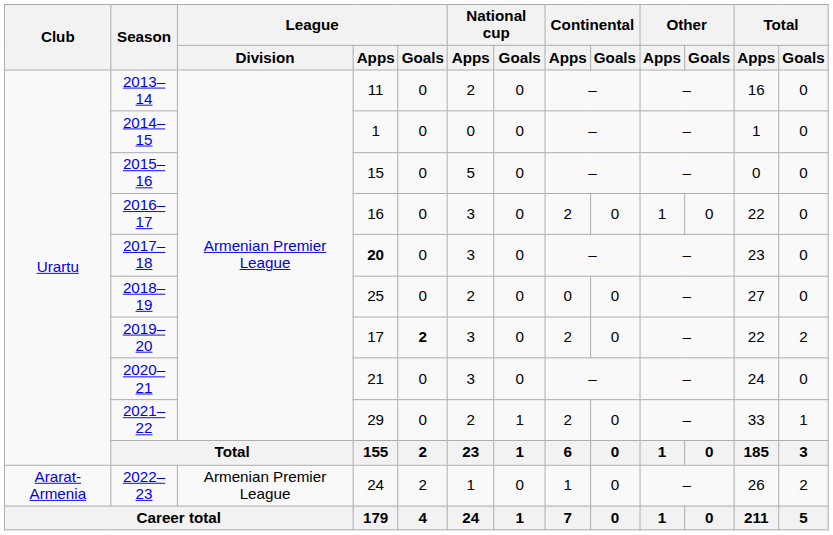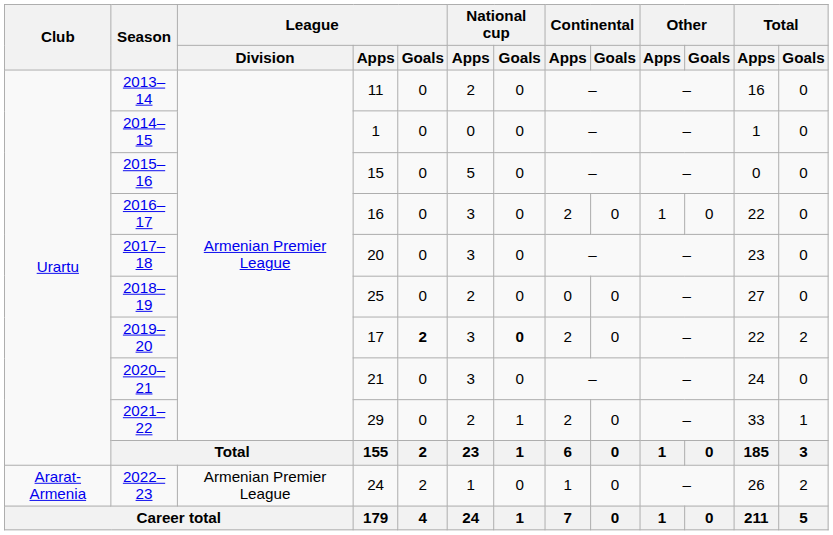(376, 255) bold -> (376, 255) normal
(520, 337) normal -> (520, 337) bold
